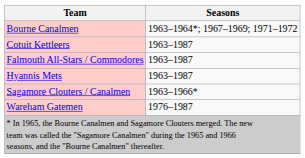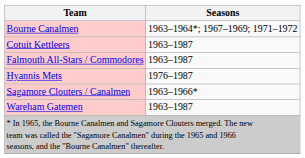(170, 76) 1963–1987 -> (170, 76) 1976–1987
(170, 107) 1976–1987 -> (170, 107) 1963–1987
